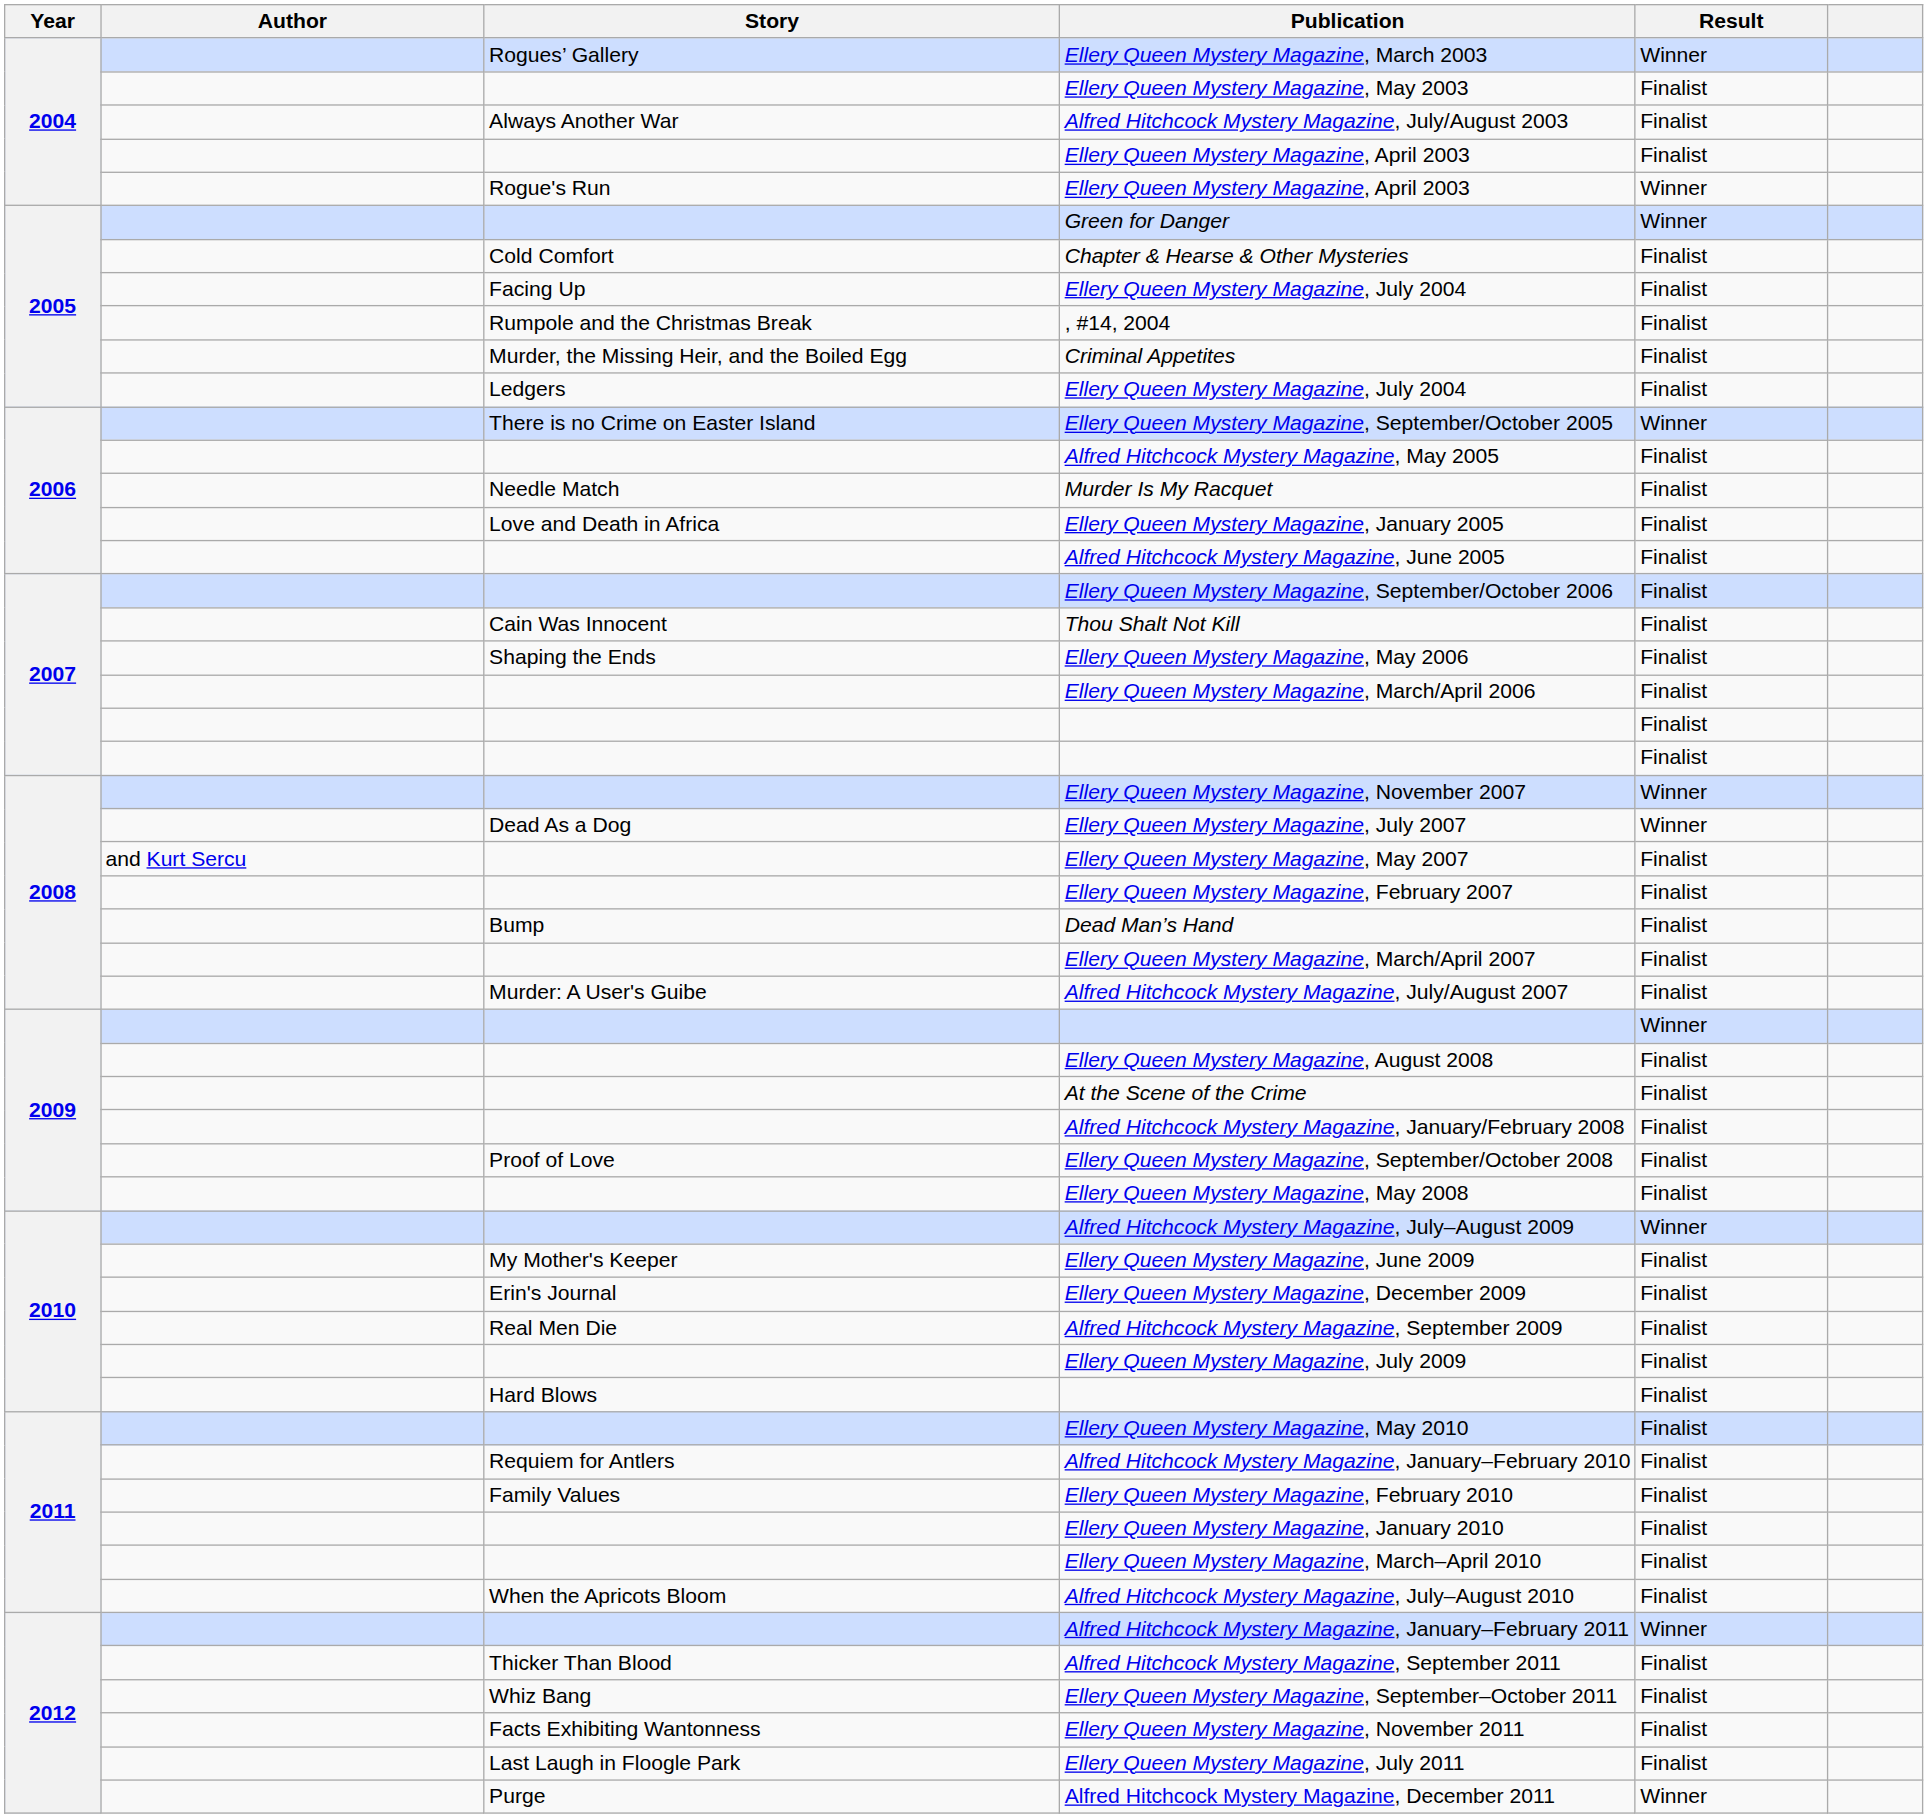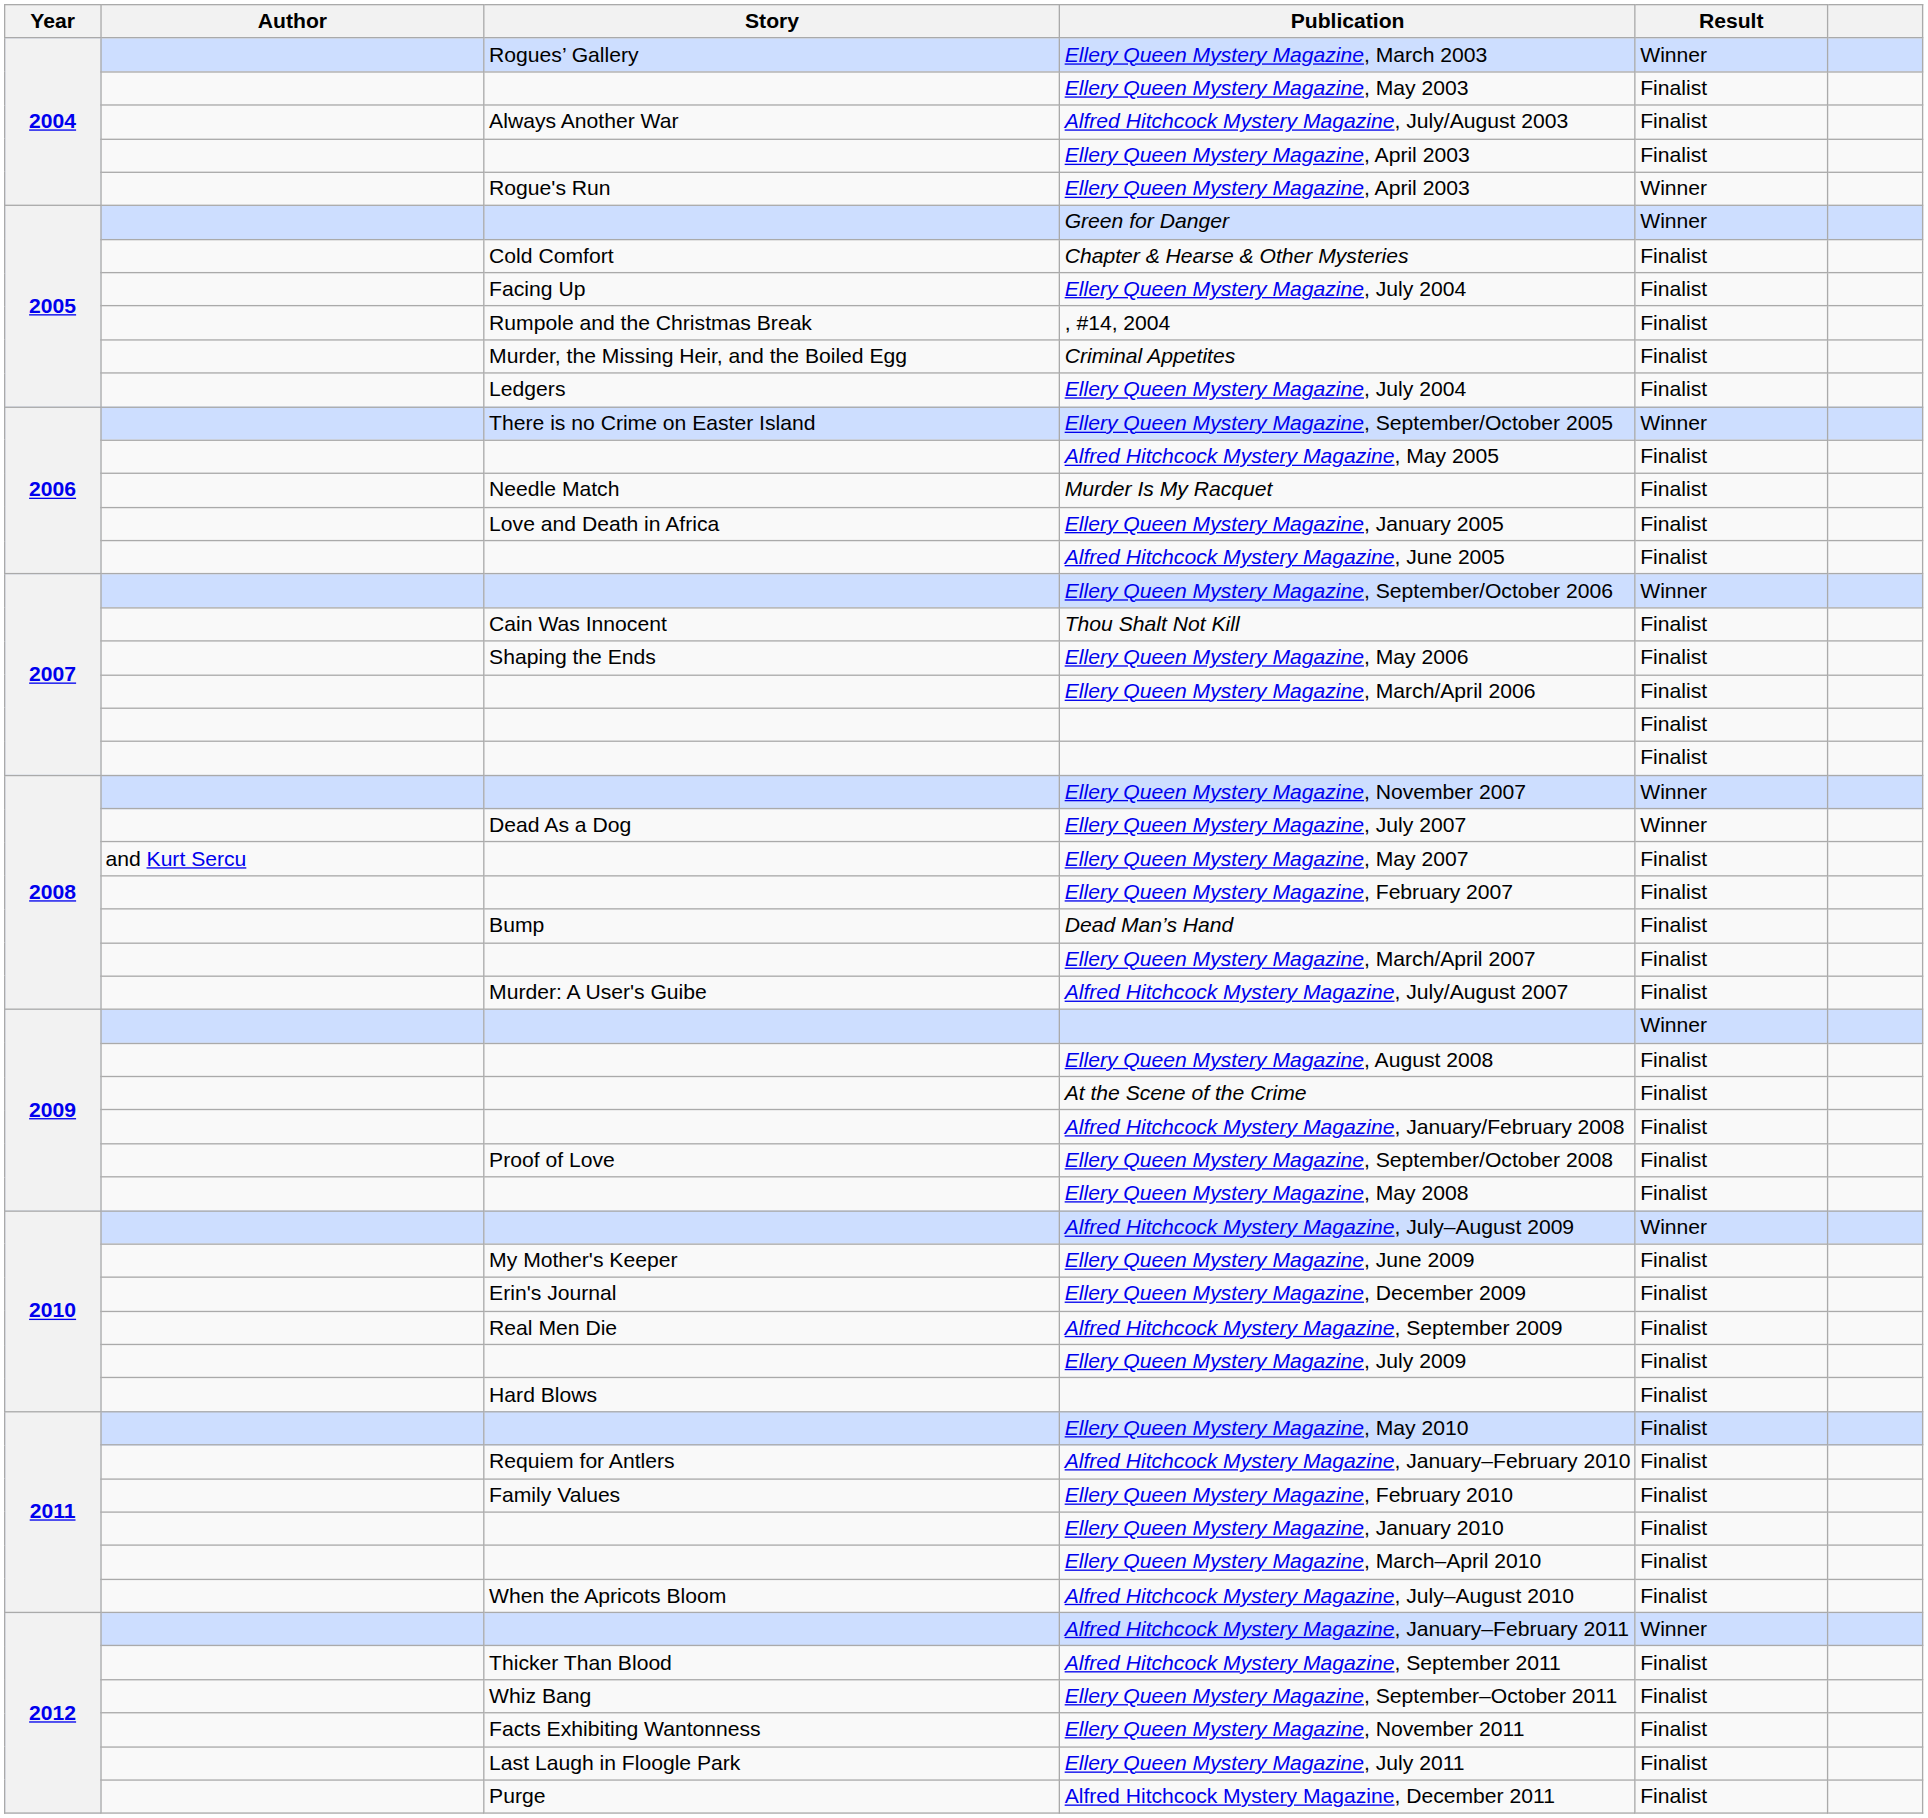(1674, 590) Finalist -> (1674, 590) Winner
(1674, 1796) Winner -> (1674, 1796) Finalist
